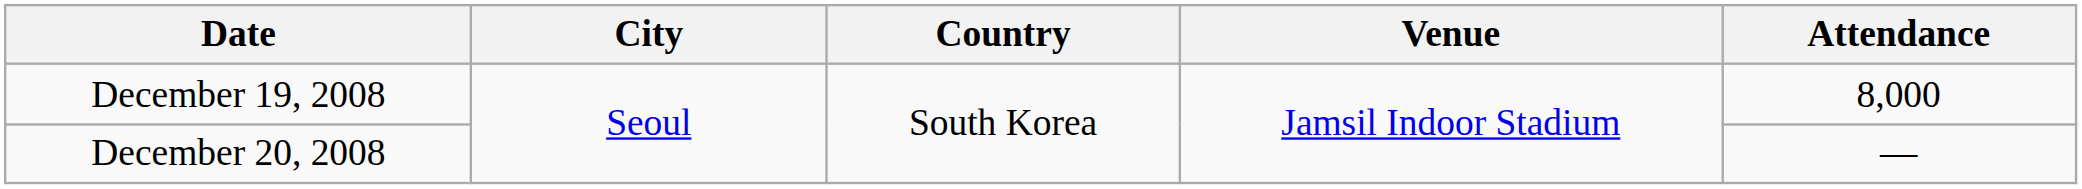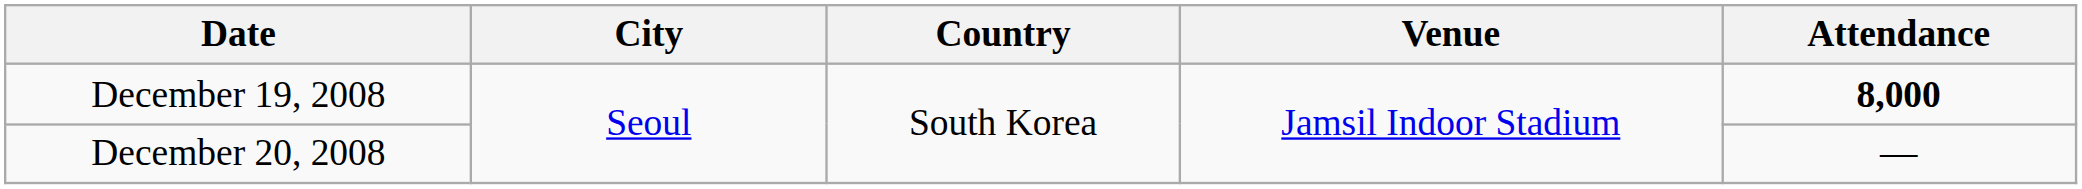(1899, 93) normal -> (1899, 93) bold
